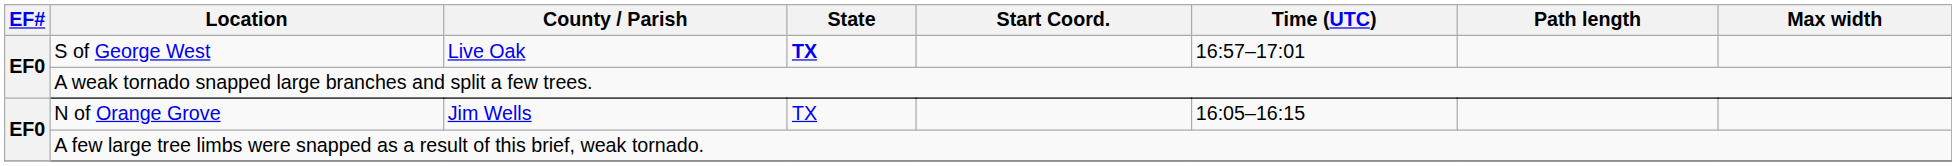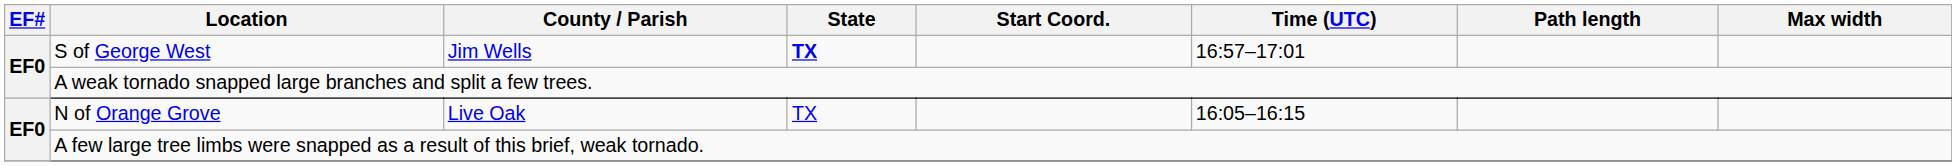(487, 51) Live Oak -> (490, 51) Jim Wells
(490, 113) Jim Wells -> (487, 113) Live Oak
